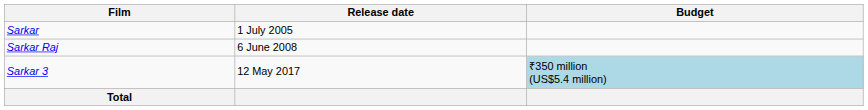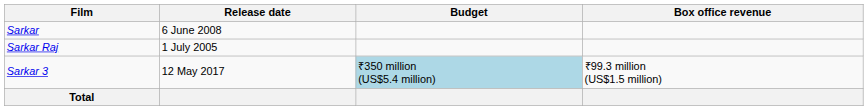+ column: (723, 13)
(265, 30) 1 July 2005 -> (192, 30) 6 June 2008
(267, 47) 6 June 2008 -> (190, 47) 1 July 2005
